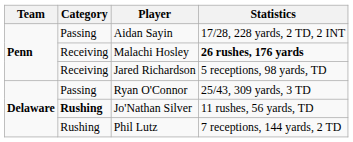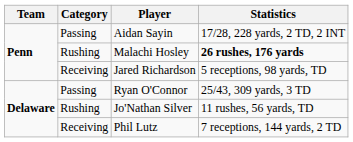(84, 52) Receiving -> (80, 52) Rushing
(81, 108) bold -> (80, 108) normal
(80, 127) Rushing -> (84, 127) Receiving
